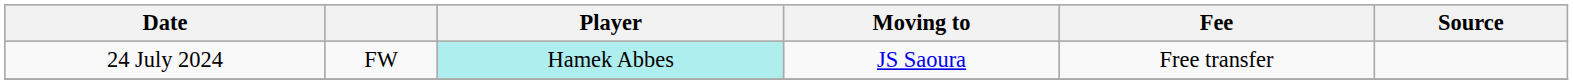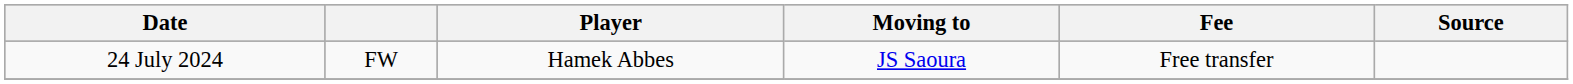(611, 59) paleturquoise background -> (611, 59) no background
